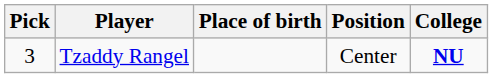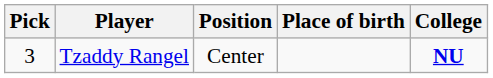columns swapped: (368, 21) <-> (260, 21)
